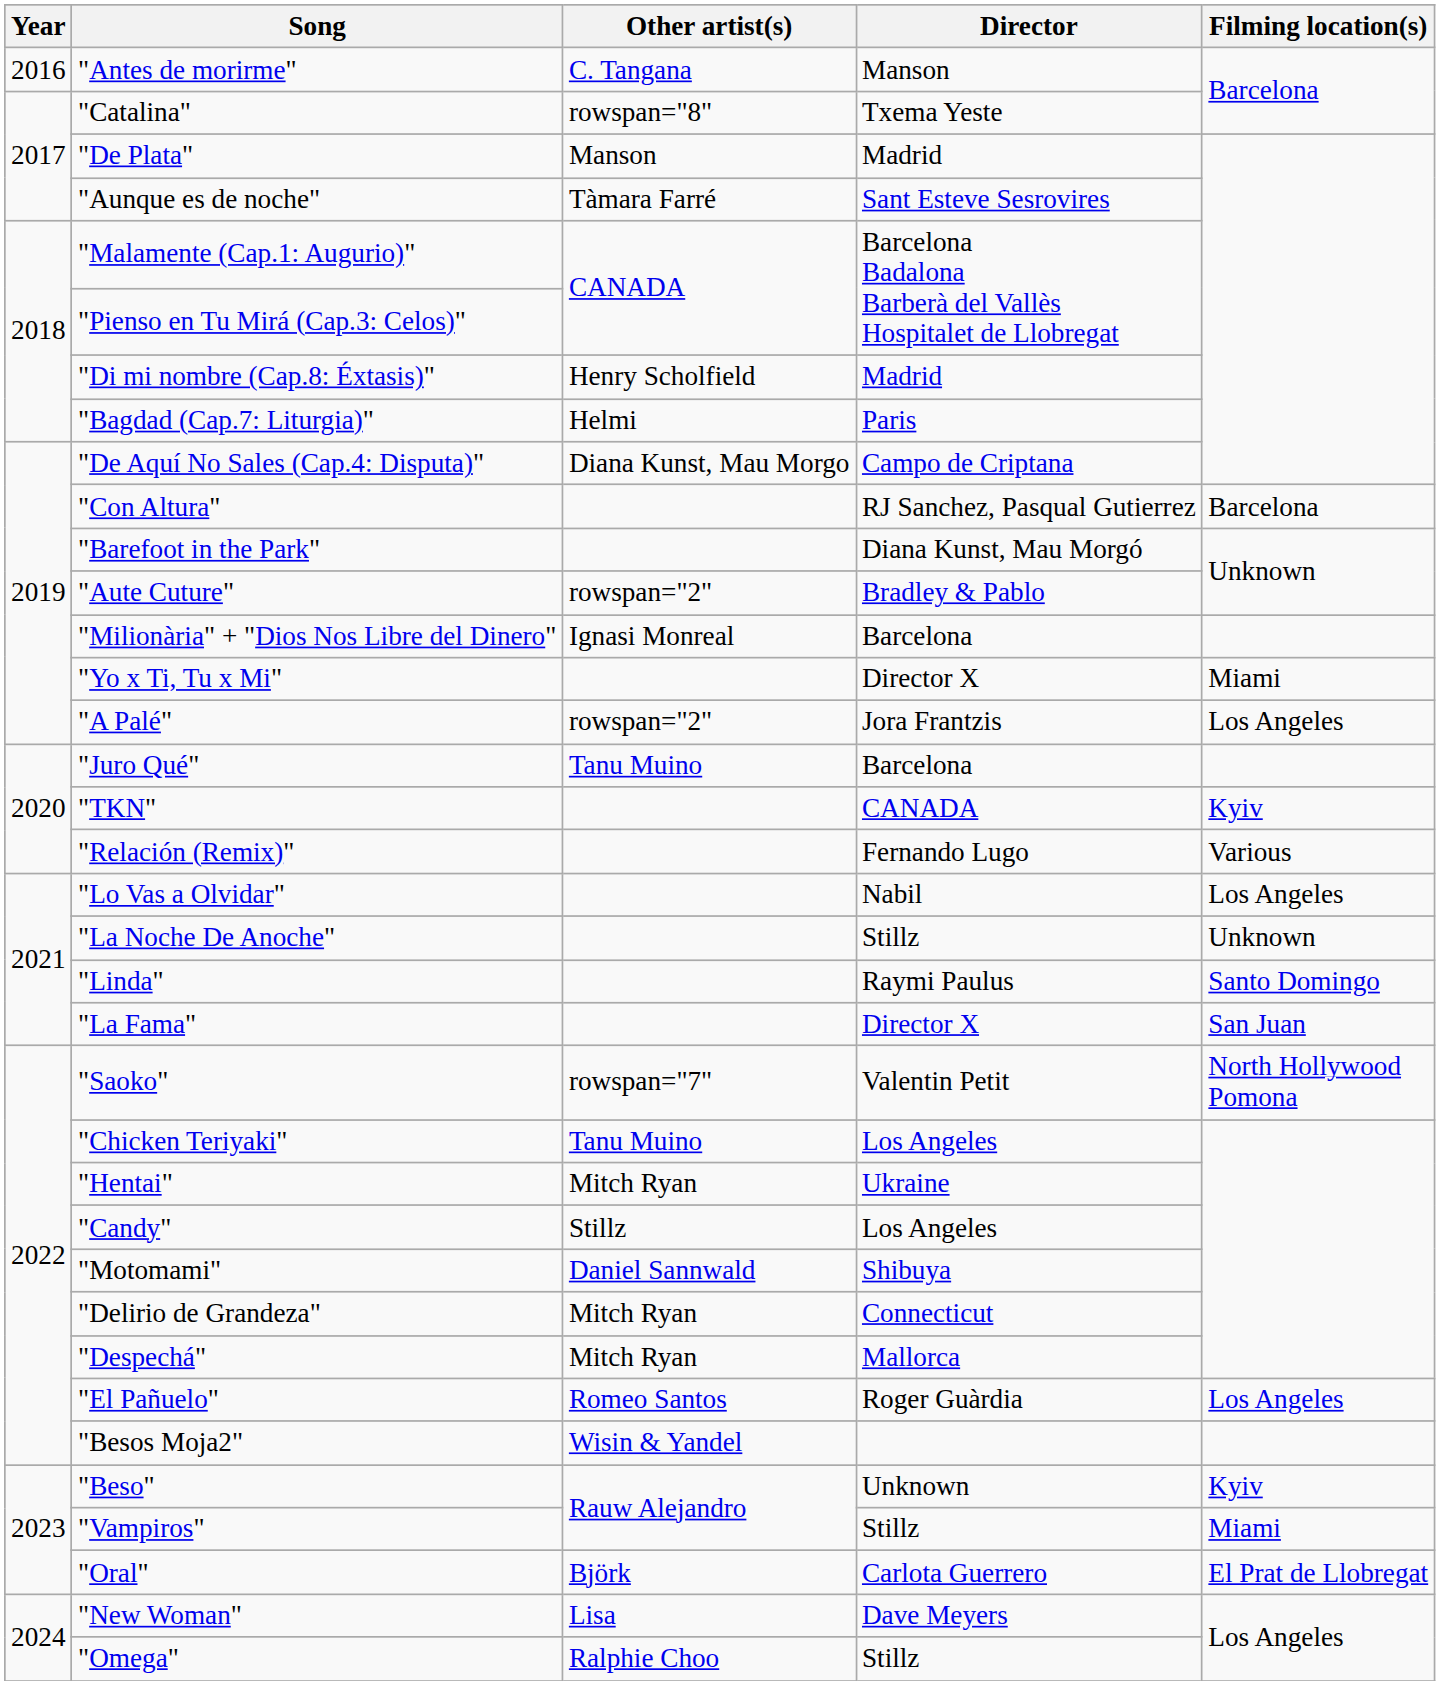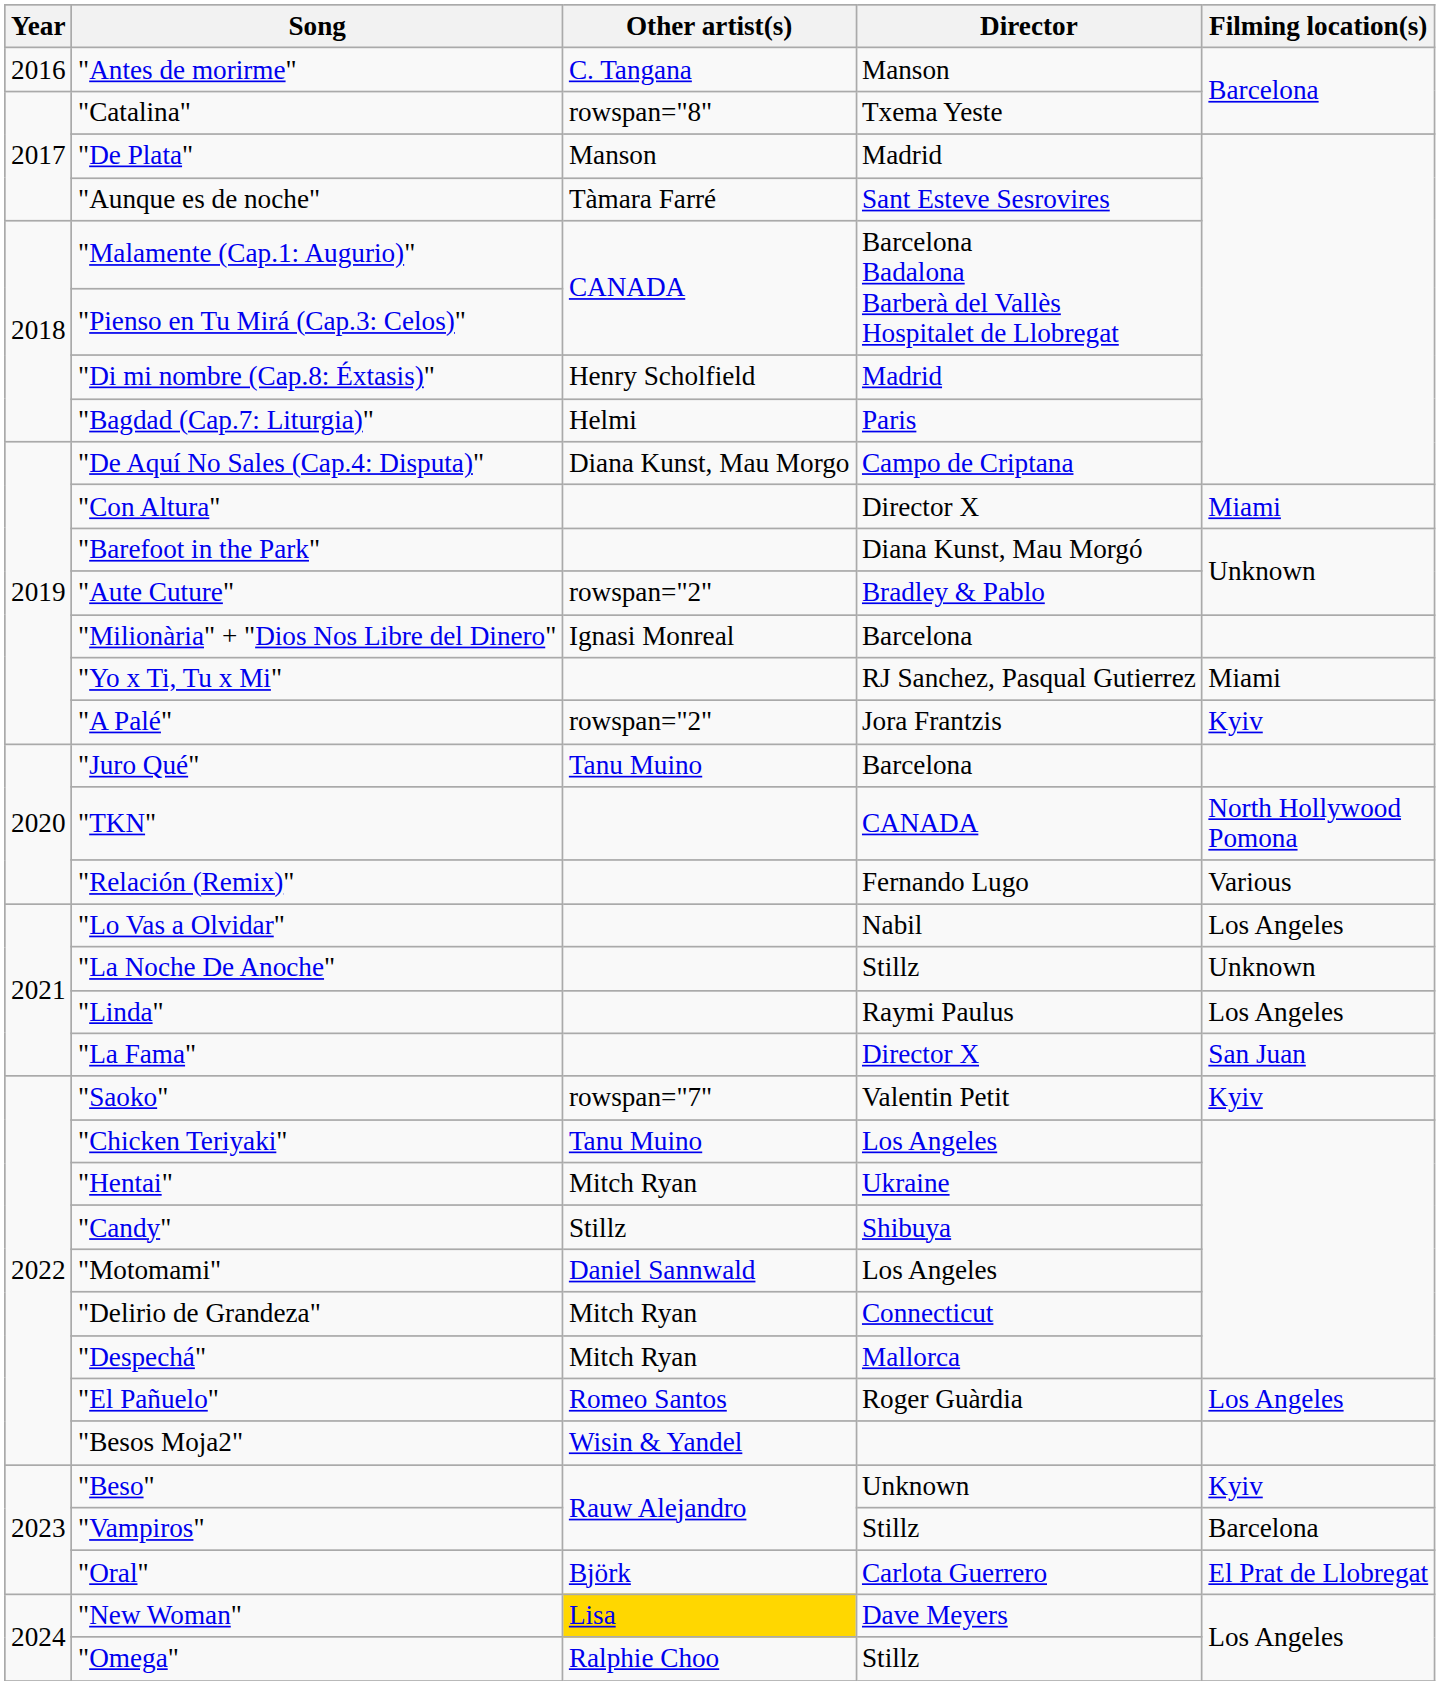(1029, 506) RJ Sanchez, Pasqual Gutierrez -> (920, 506) Director X
(1264, 506) Barcelona -> (1245, 506) Miami
(920, 678) Director X -> (1029, 678) RJ Sanchez, Pasqual Gutierrez
(1276, 721) Los Angeles -> (1236, 721) Kyiv
(1236, 808) Kyiv -> (1305, 823) North Hollywood Pomona
(1294, 980) Santo Domingo -> (1276, 1011) Los Angeles
(1305, 1082) North Hollywood Pomona -> (1236, 1097) Kyiv
(930, 1226) Los Angeles -> (907, 1226) Shibuya
(907, 1270) Shibuya -> (930, 1270) Los Angeles
(1245, 1528) Miami -> (1264, 1528) Barcelona
(592, 1615) no background -> (592, 1615) gold background
